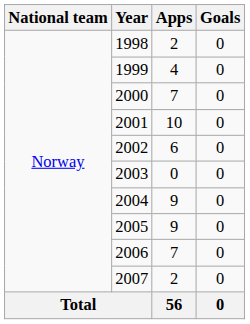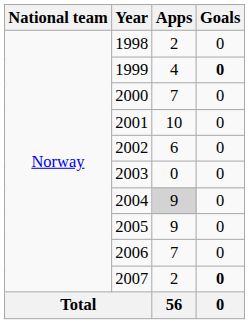(220, 69) normal -> (220, 69) bold
(174, 200) no background -> (174, 200) lightgrey background
(220, 278) normal -> (220, 278) bold
